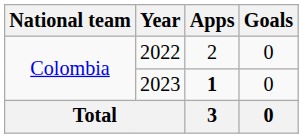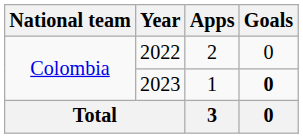(212, 84) bold -> (212, 84) normal
(268, 84) normal -> (268, 84) bold
